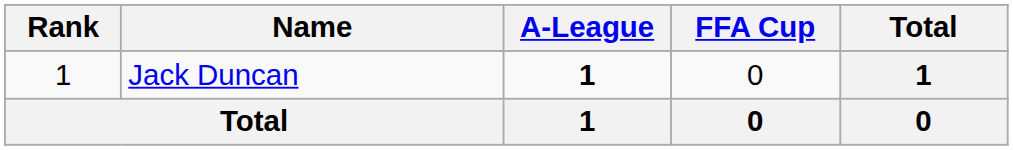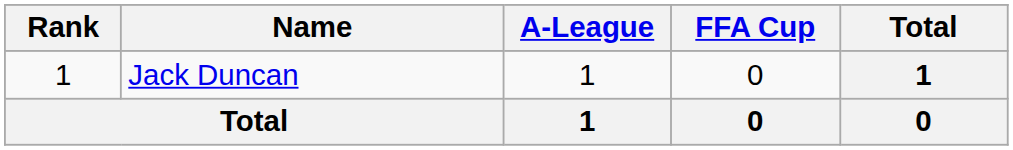(587, 74) bold -> (587, 74) normal
